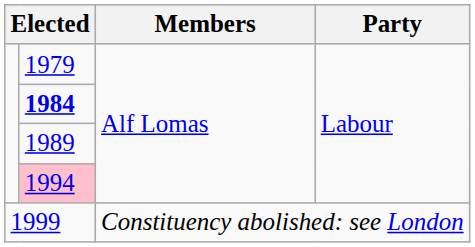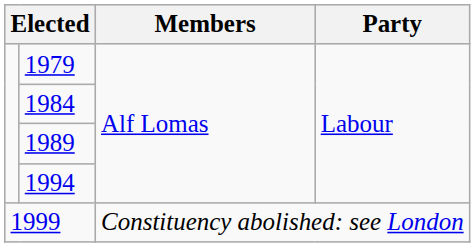(50, 103) bold -> (50, 103) normal
(50, 182) pink background -> (50, 182) no background
